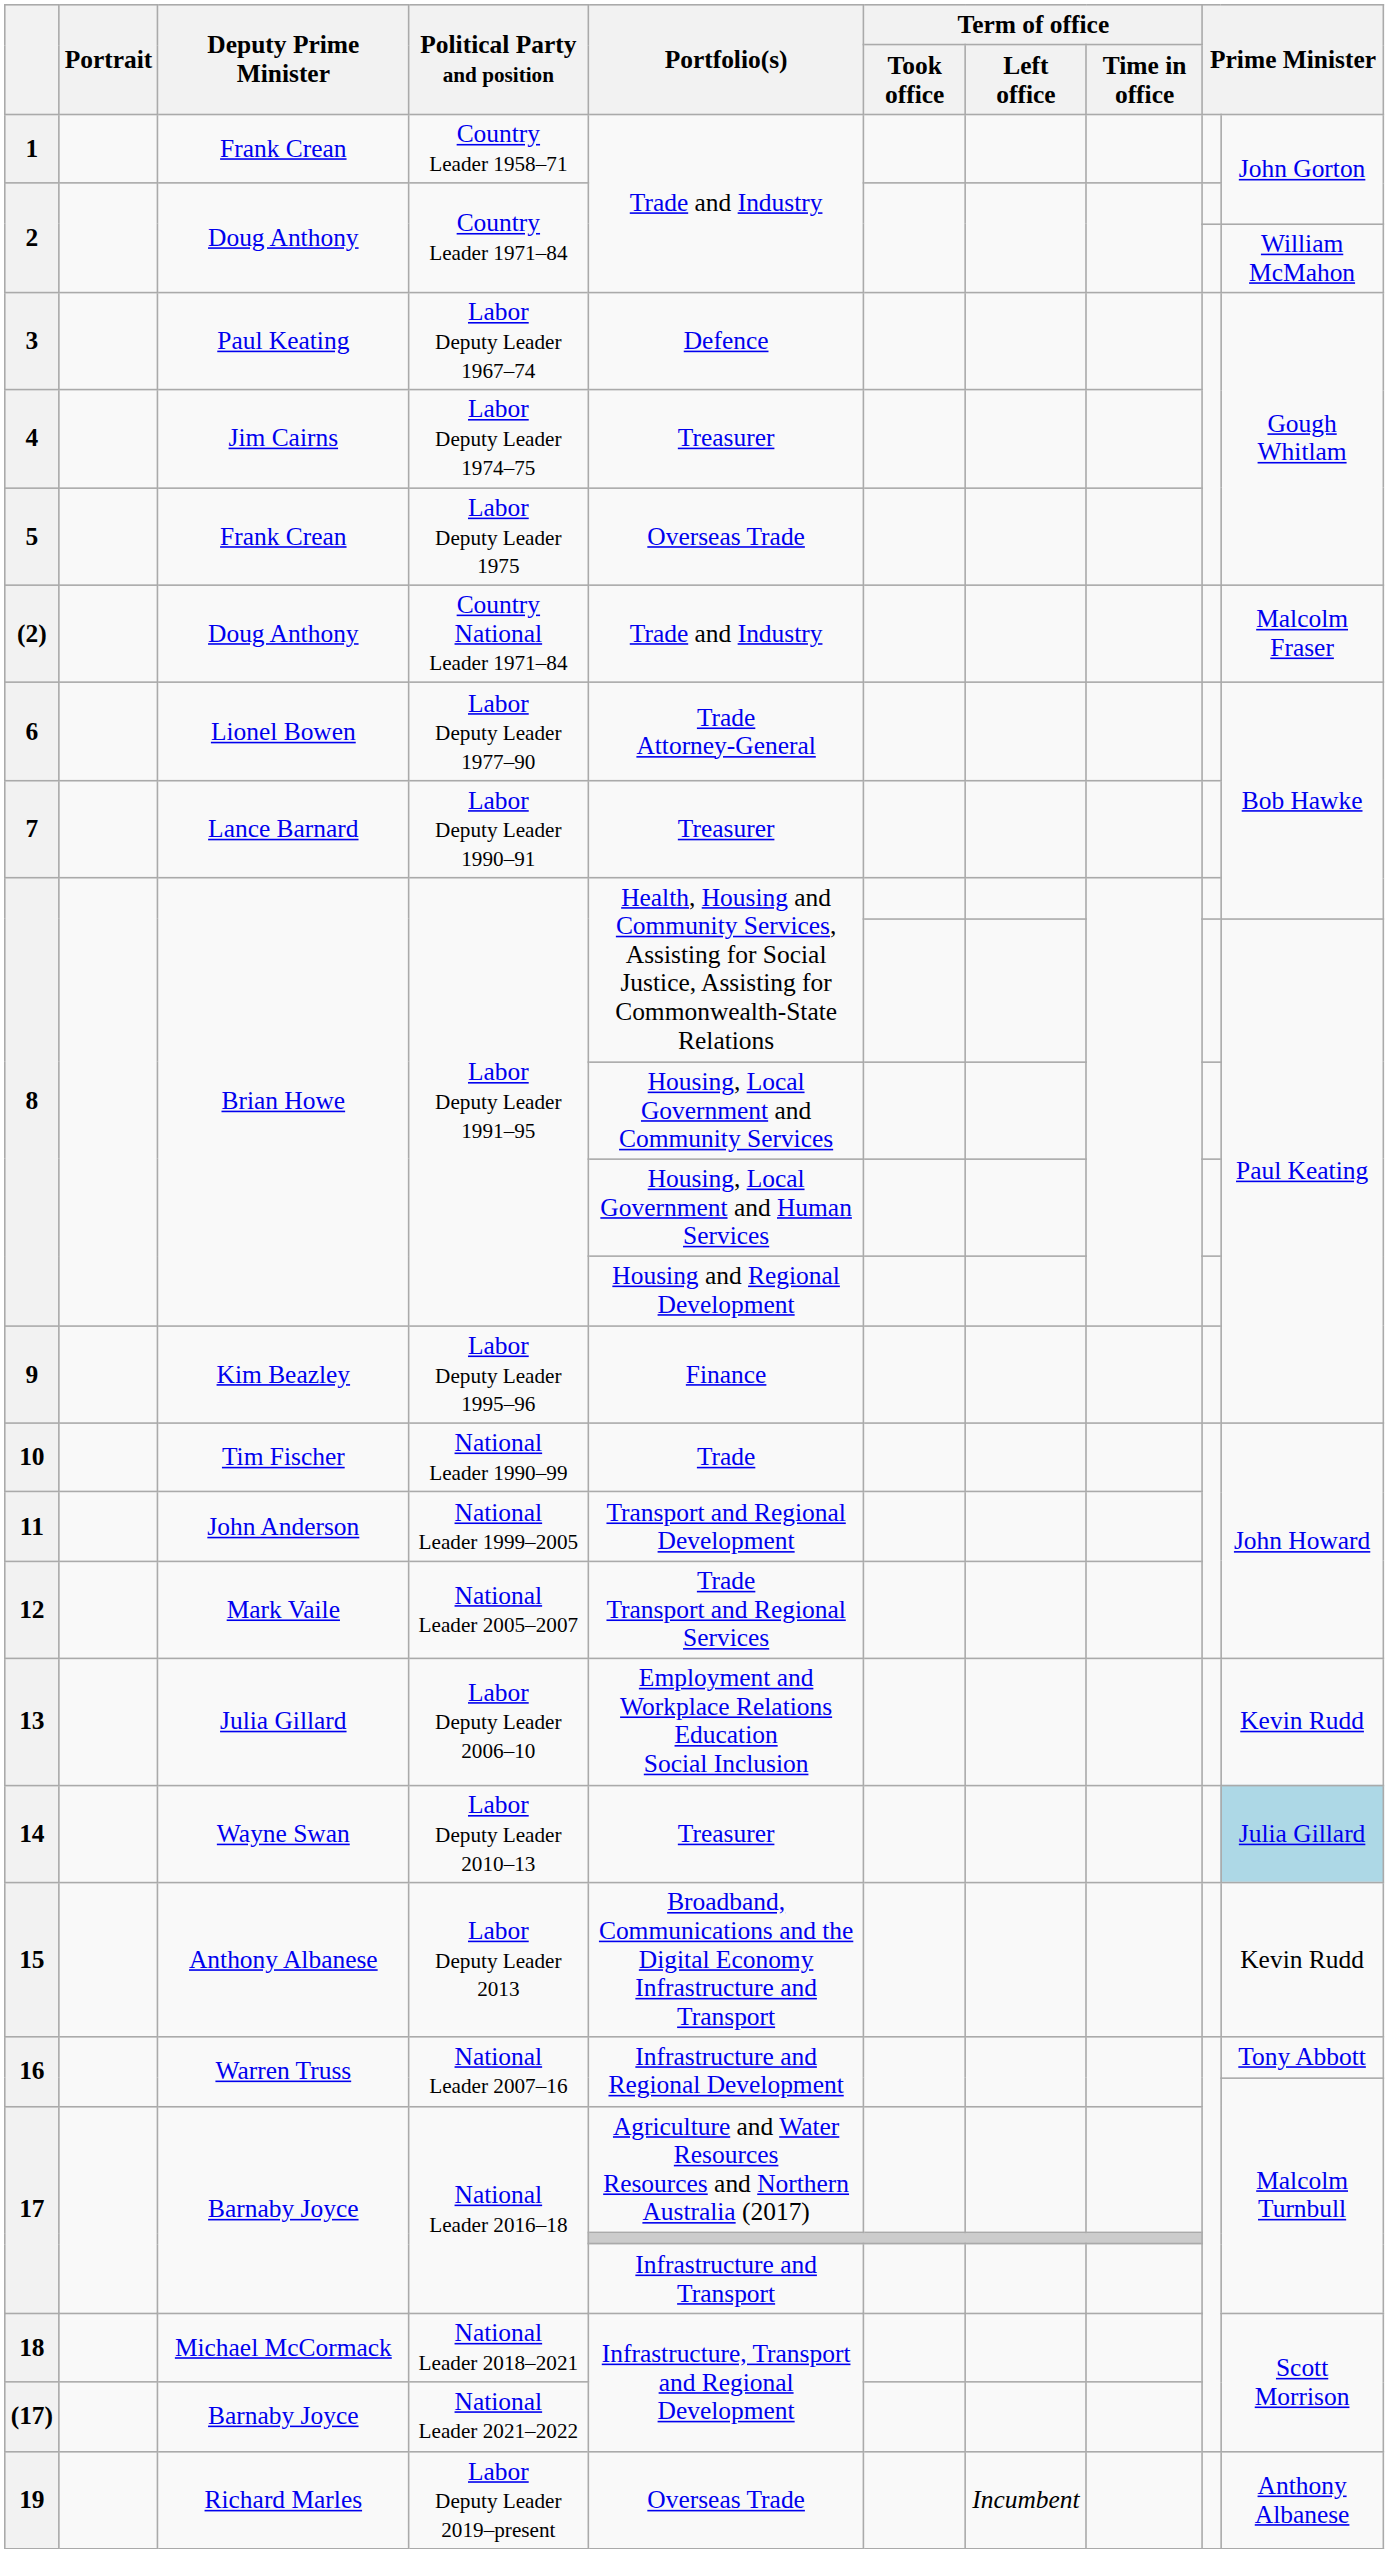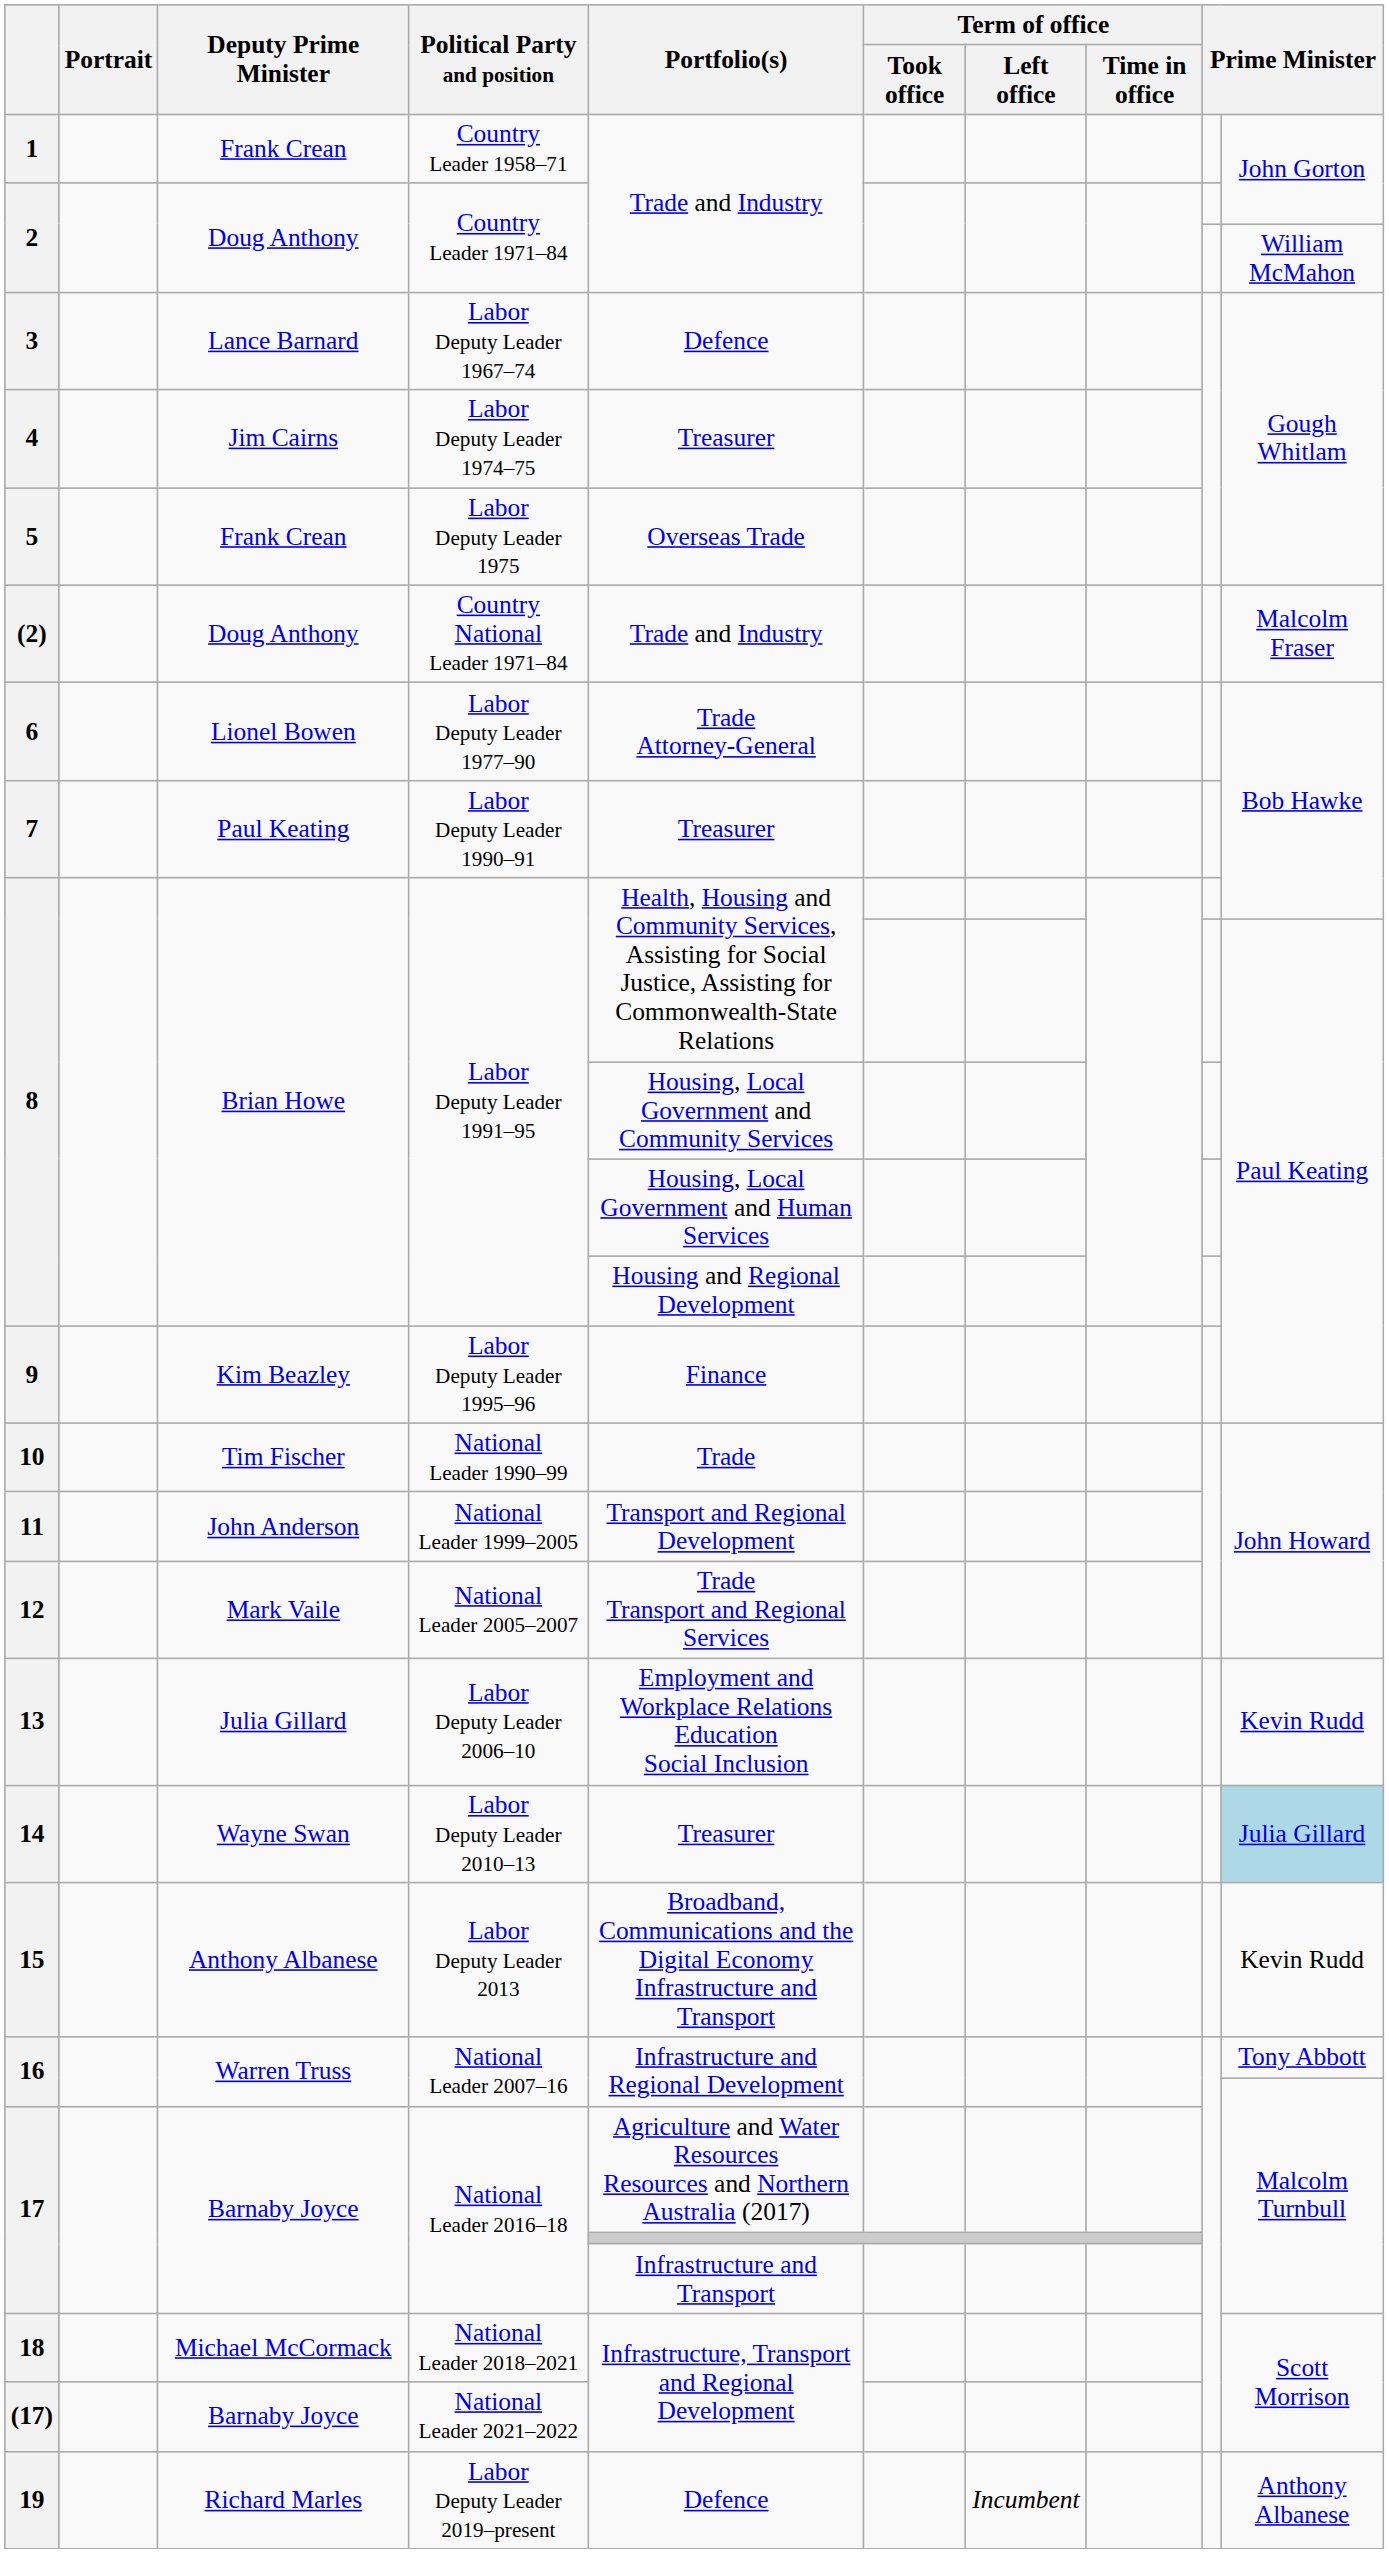(283, 340) Paul Keating -> (283, 340) Lance Barnard
(283, 828) Lance Barnard -> (283, 828) Paul Keating
(726, 2499) Overseas Trade -> (726, 2499) Defence
